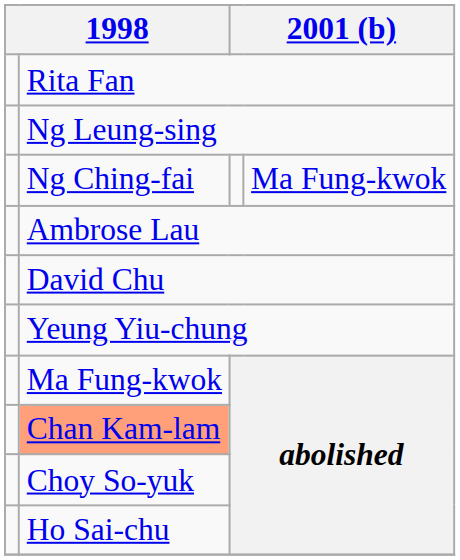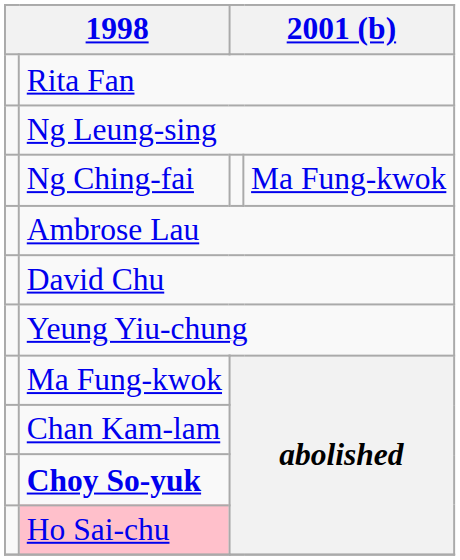(124, 429) lightsalmon background -> (124, 429) no background
(110, 479) normal -> (114, 479) bold
(98, 529) no background -> (98, 529) pink background
